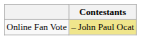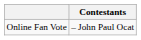(103, 26) khaki background -> (103, 26) no background
